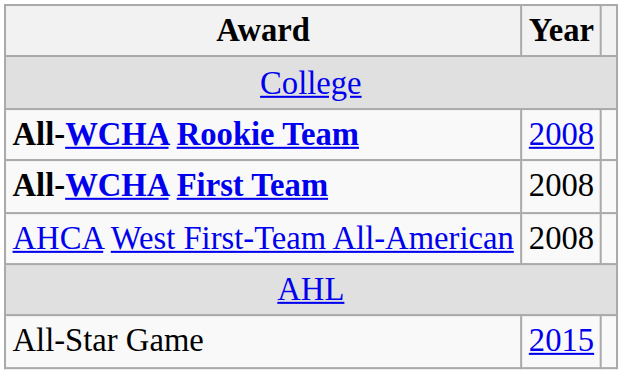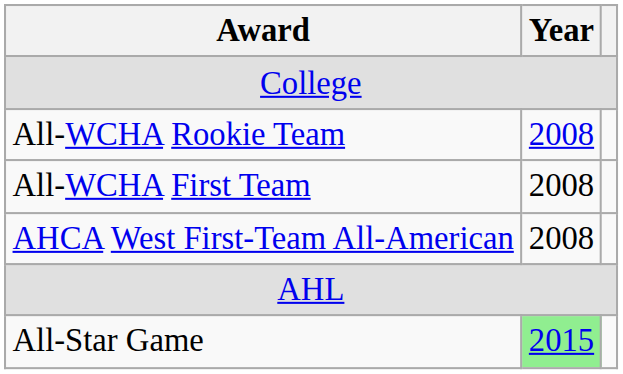(186, 133) bold -> (179, 133) normal
(170, 185) bold -> (162, 185) normal
(561, 340) no background -> (561, 340) lightgreen background
